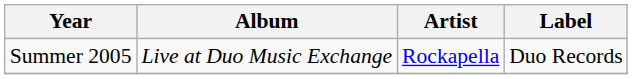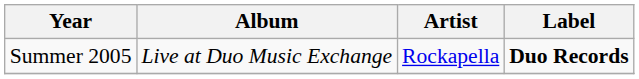(566, 55) normal -> (569, 55) bold
